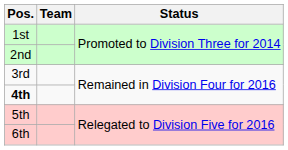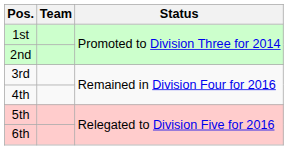(21, 94) bold -> (21, 94) normal
